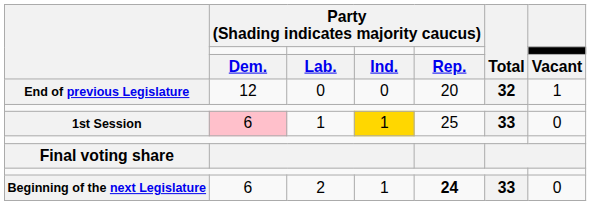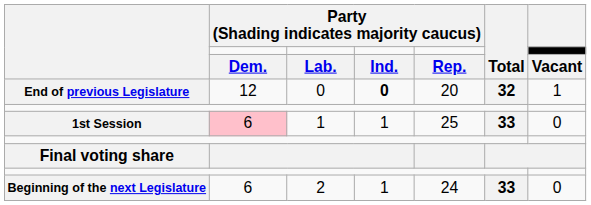(384, 91) normal -> (384, 91) bold
(384, 123) gold background -> (384, 123) no background
(449, 187) bold -> (449, 187) normal
